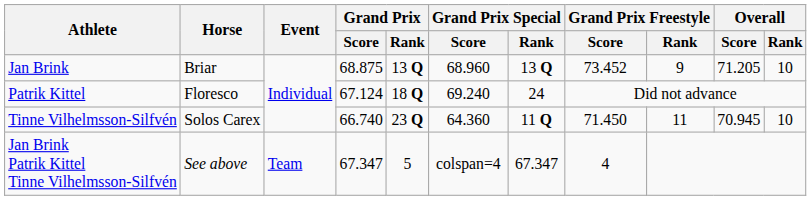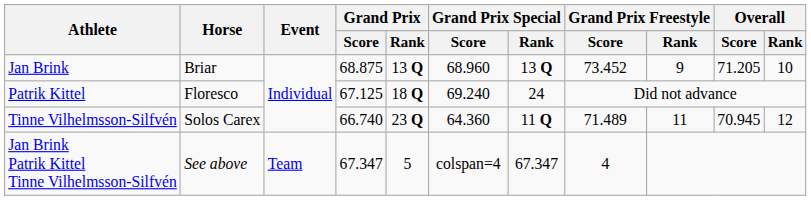(361, 94) 67.124 -> (361, 94) 67.125
(605, 119) 71.450 -> (605, 119) 71.489
(785, 119) 10 -> (785, 119) 12
